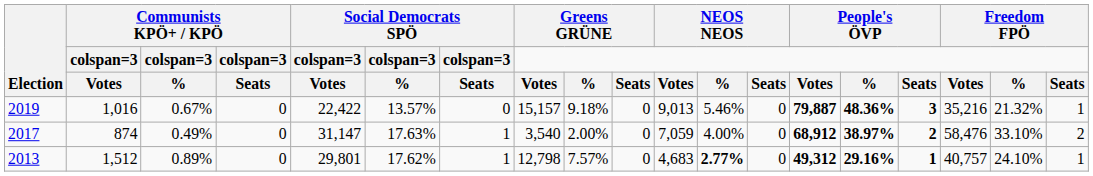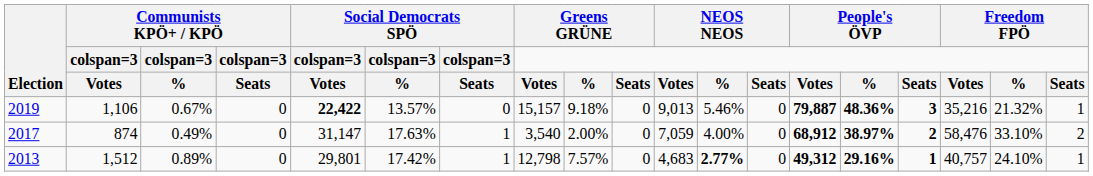(120, 109) 1,016 -> (120, 109) 1,106
(340, 109) normal -> (340, 109) bold
(412, 158) 17.62% -> (412, 158) 17.42%
